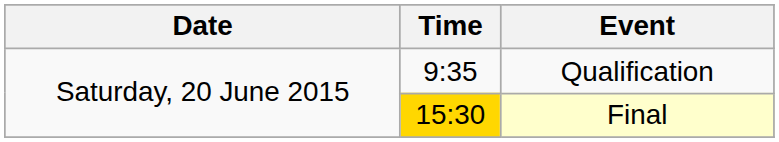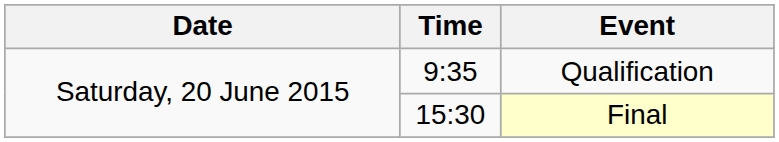(450, 114) gold background -> (450, 114) no background
